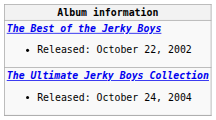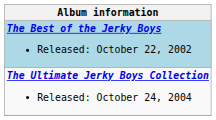(108, 39) no background -> (108, 39) lightblue background
